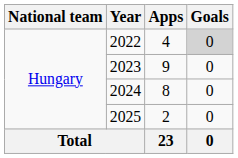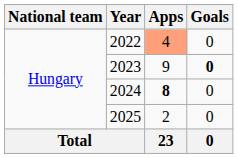(166, 41) no background -> (166, 41) lightsalmon background
(210, 41) lightgrey background -> (210, 41) no background
(210, 66) normal -> (210, 66) bold
(166, 91) normal -> (166, 91) bold
